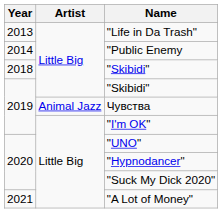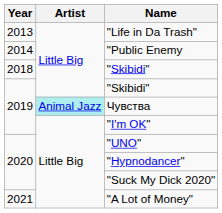(70, 106) no background -> (70, 106) paleturquoise background
